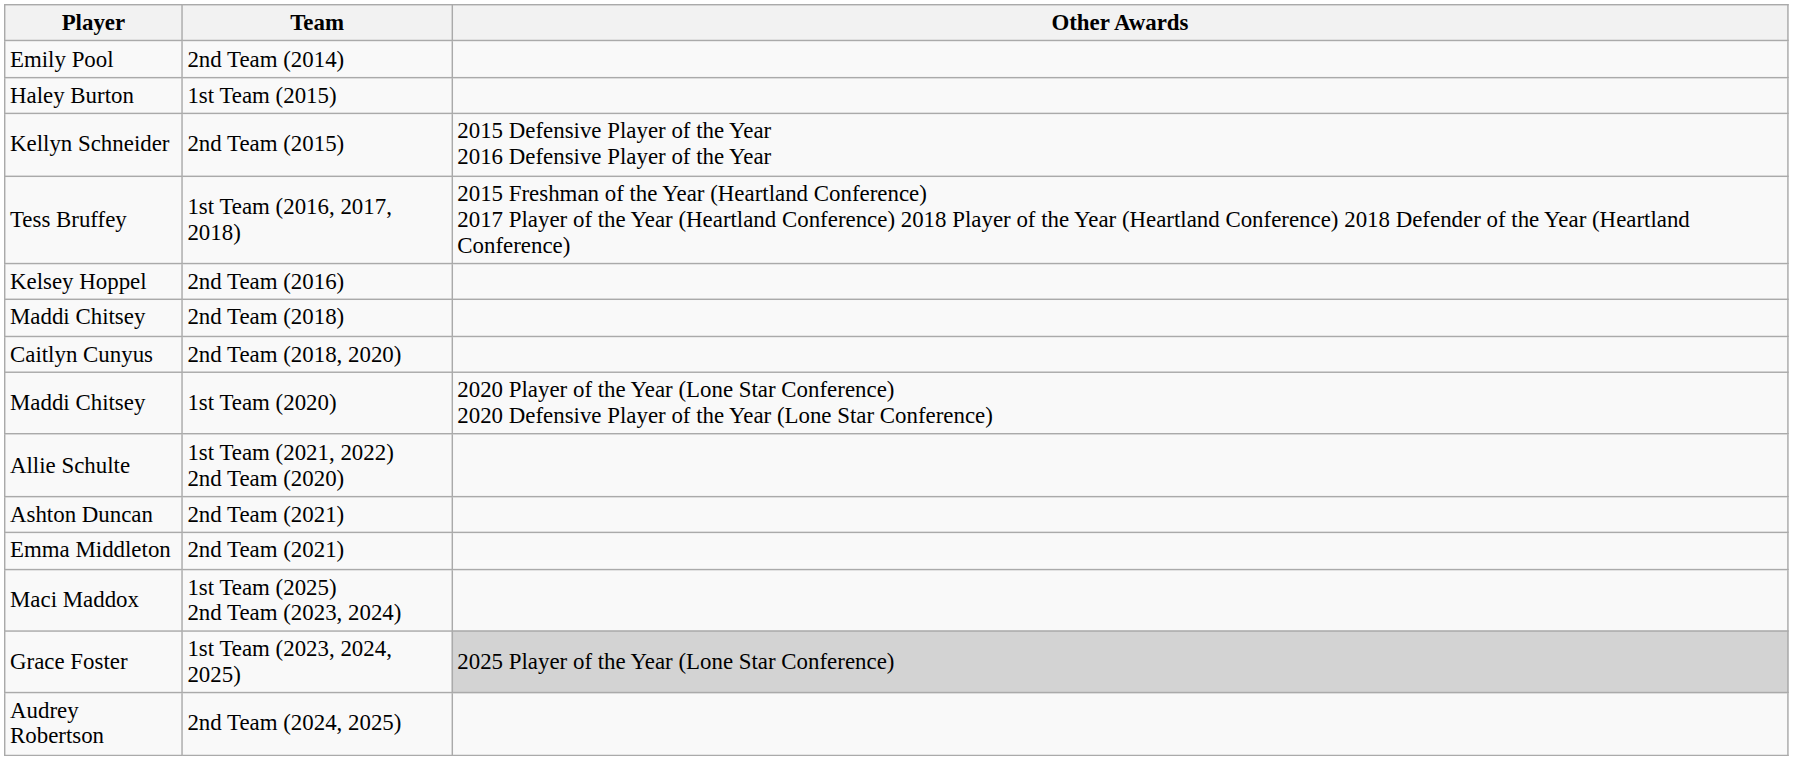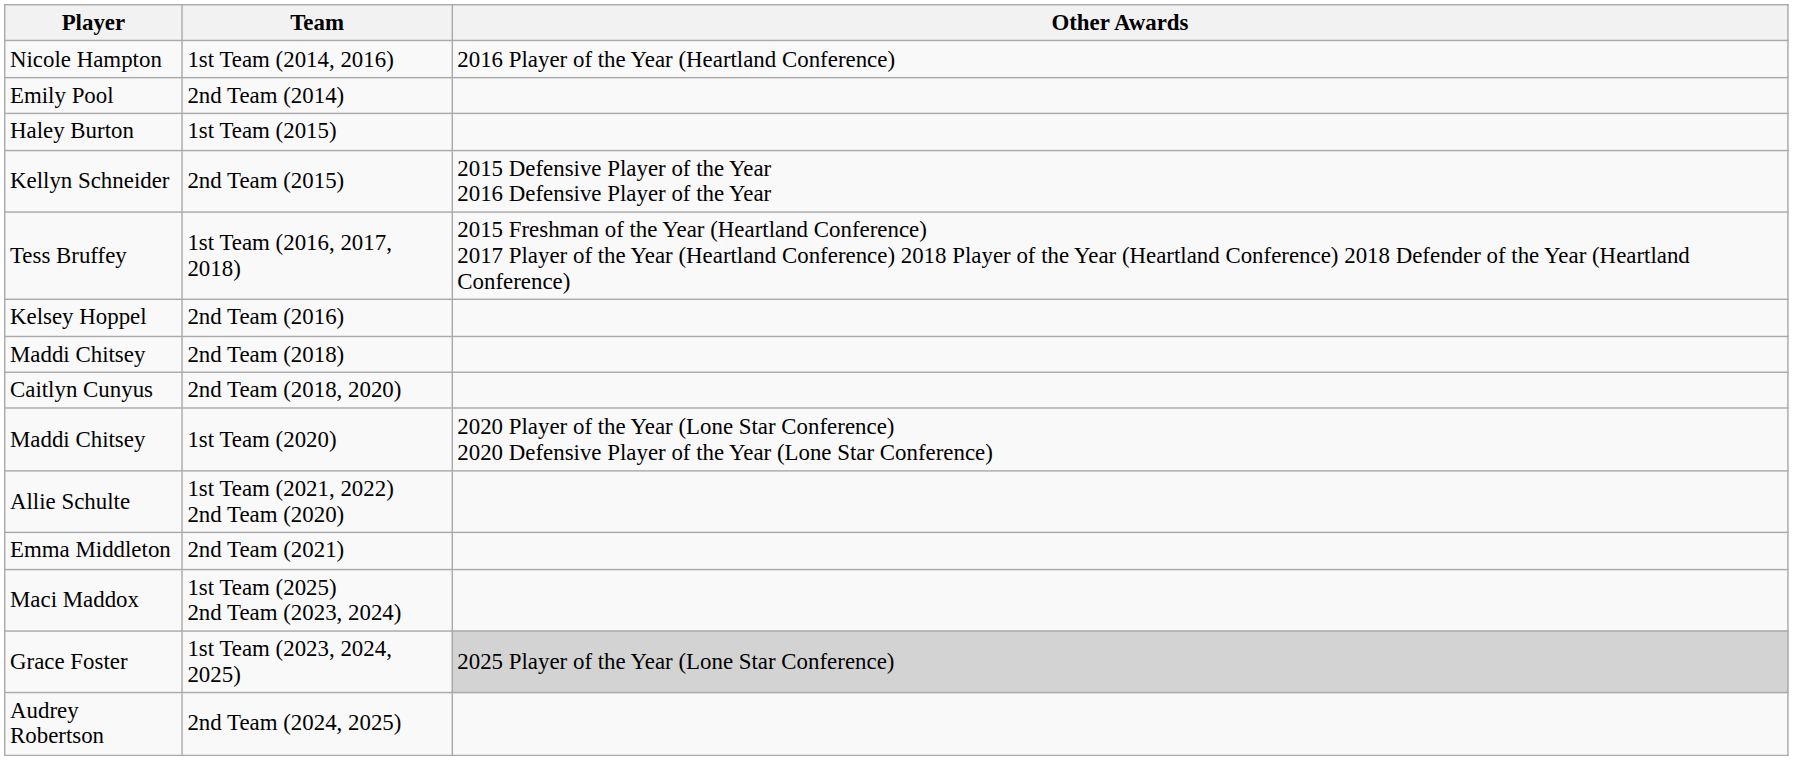+ row: (86, 58)
- row: (81, 514)
